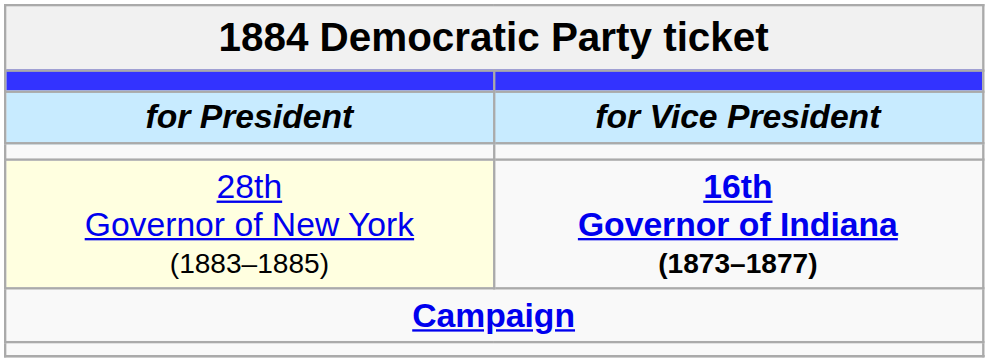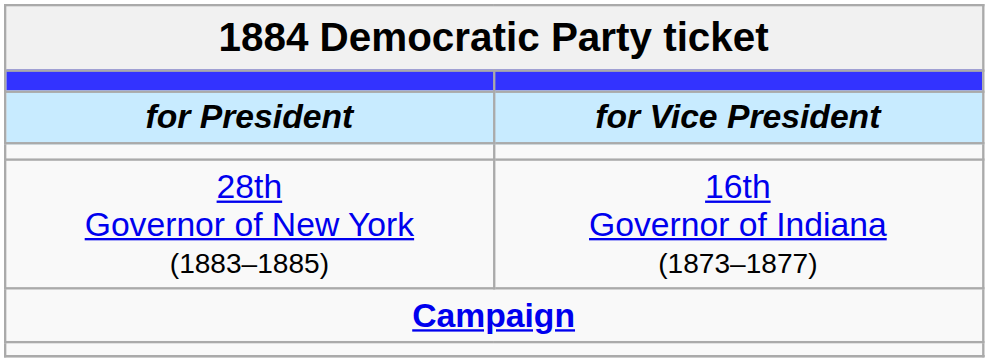(249, 224) lightyellow background -> (249, 224) no background
(738, 224) bold -> (738, 224) normal
